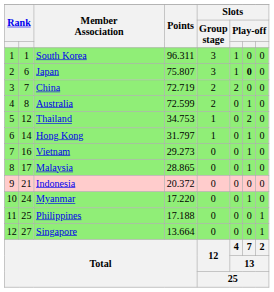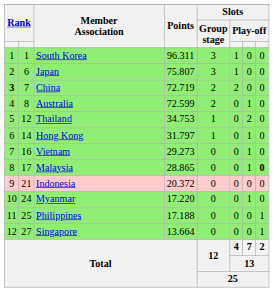(249, 71) bold -> (249, 71) normal
(12, 87) normal -> (12, 87) bold
(262, 167) normal -> (262, 167) bold
